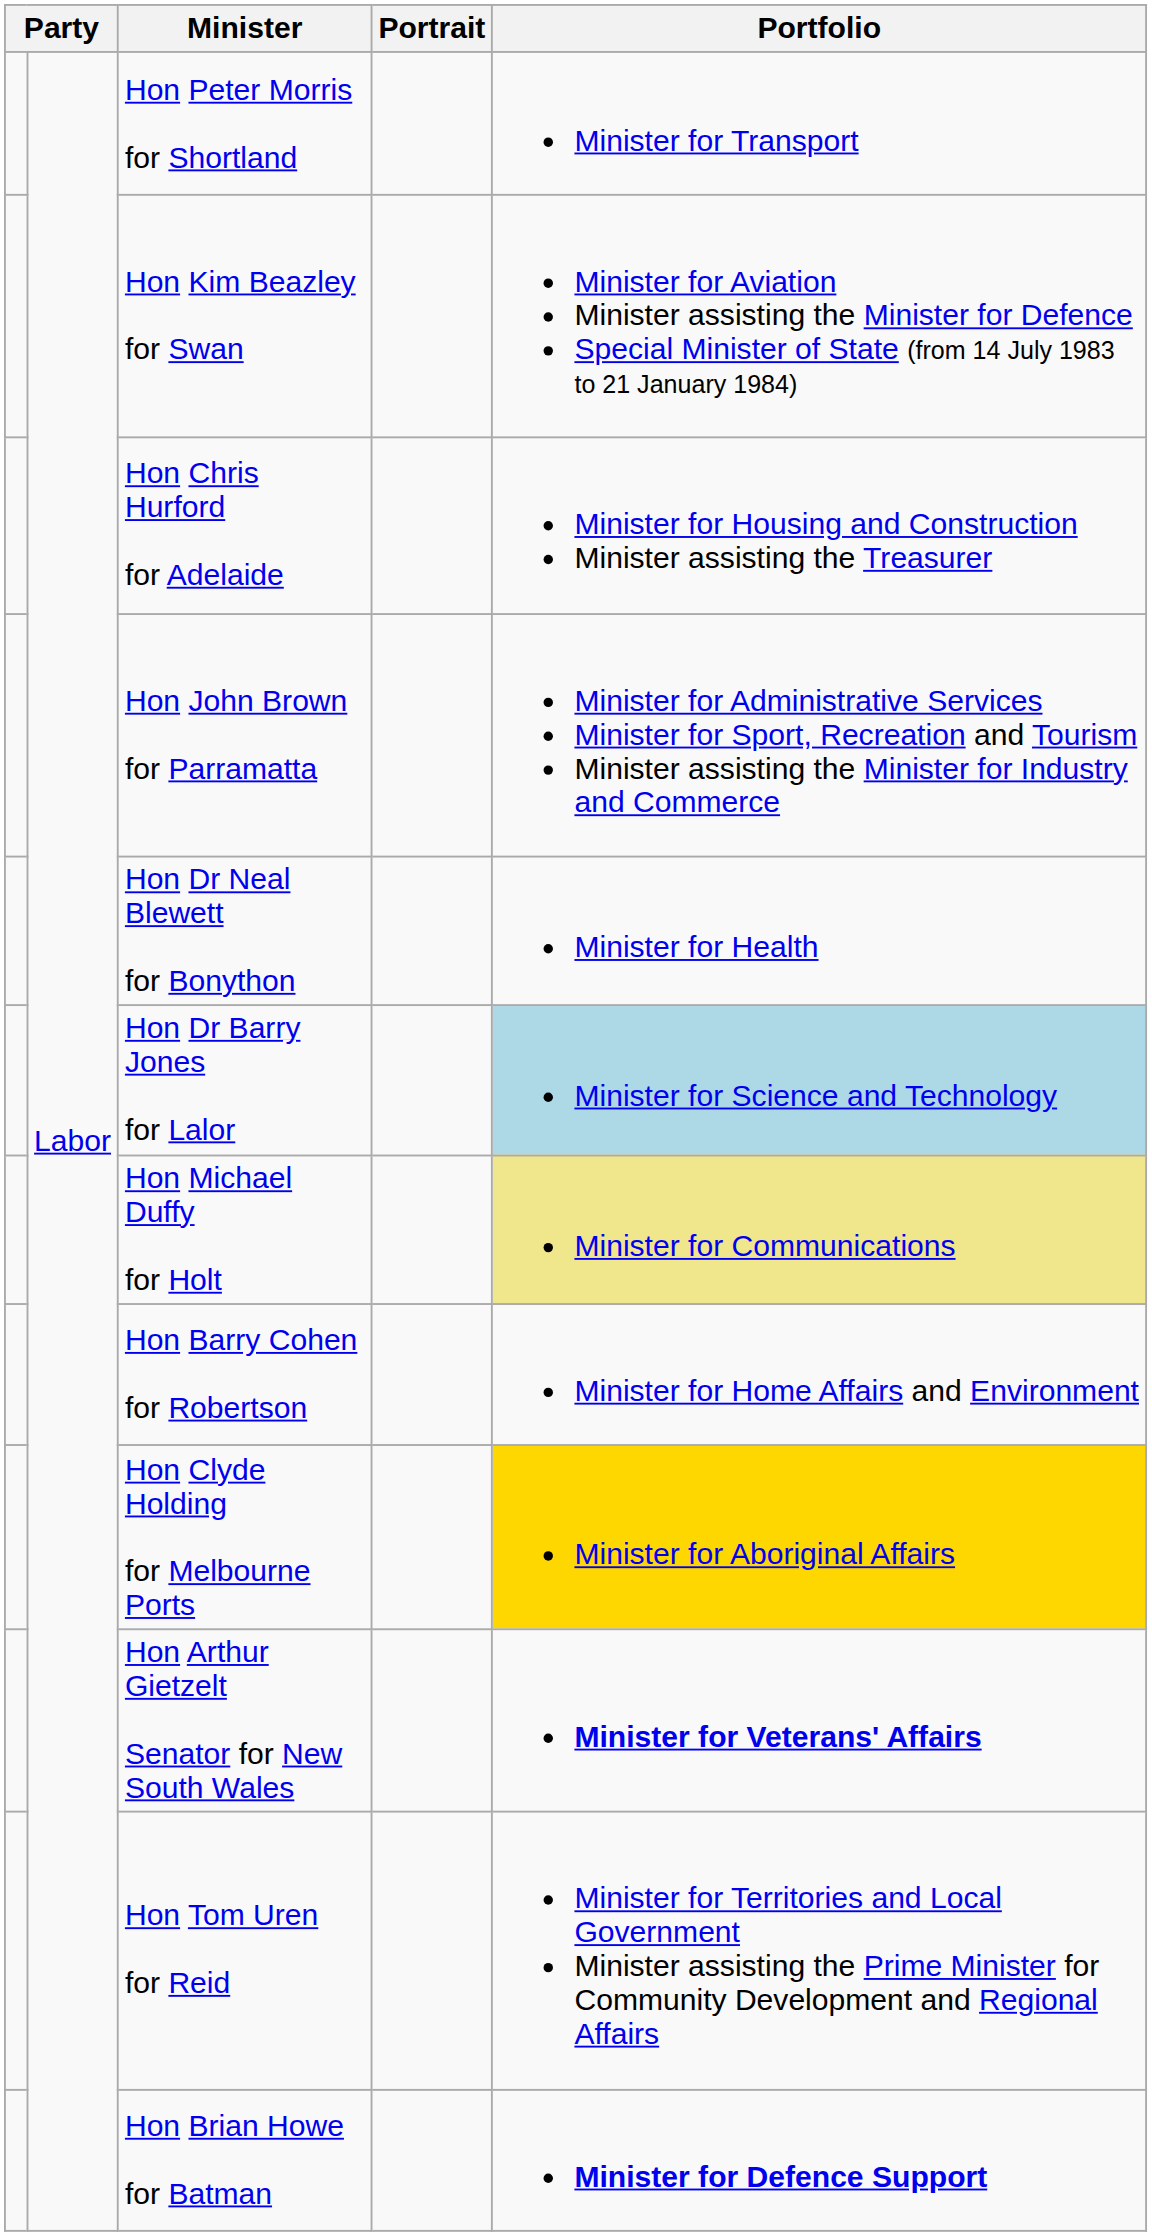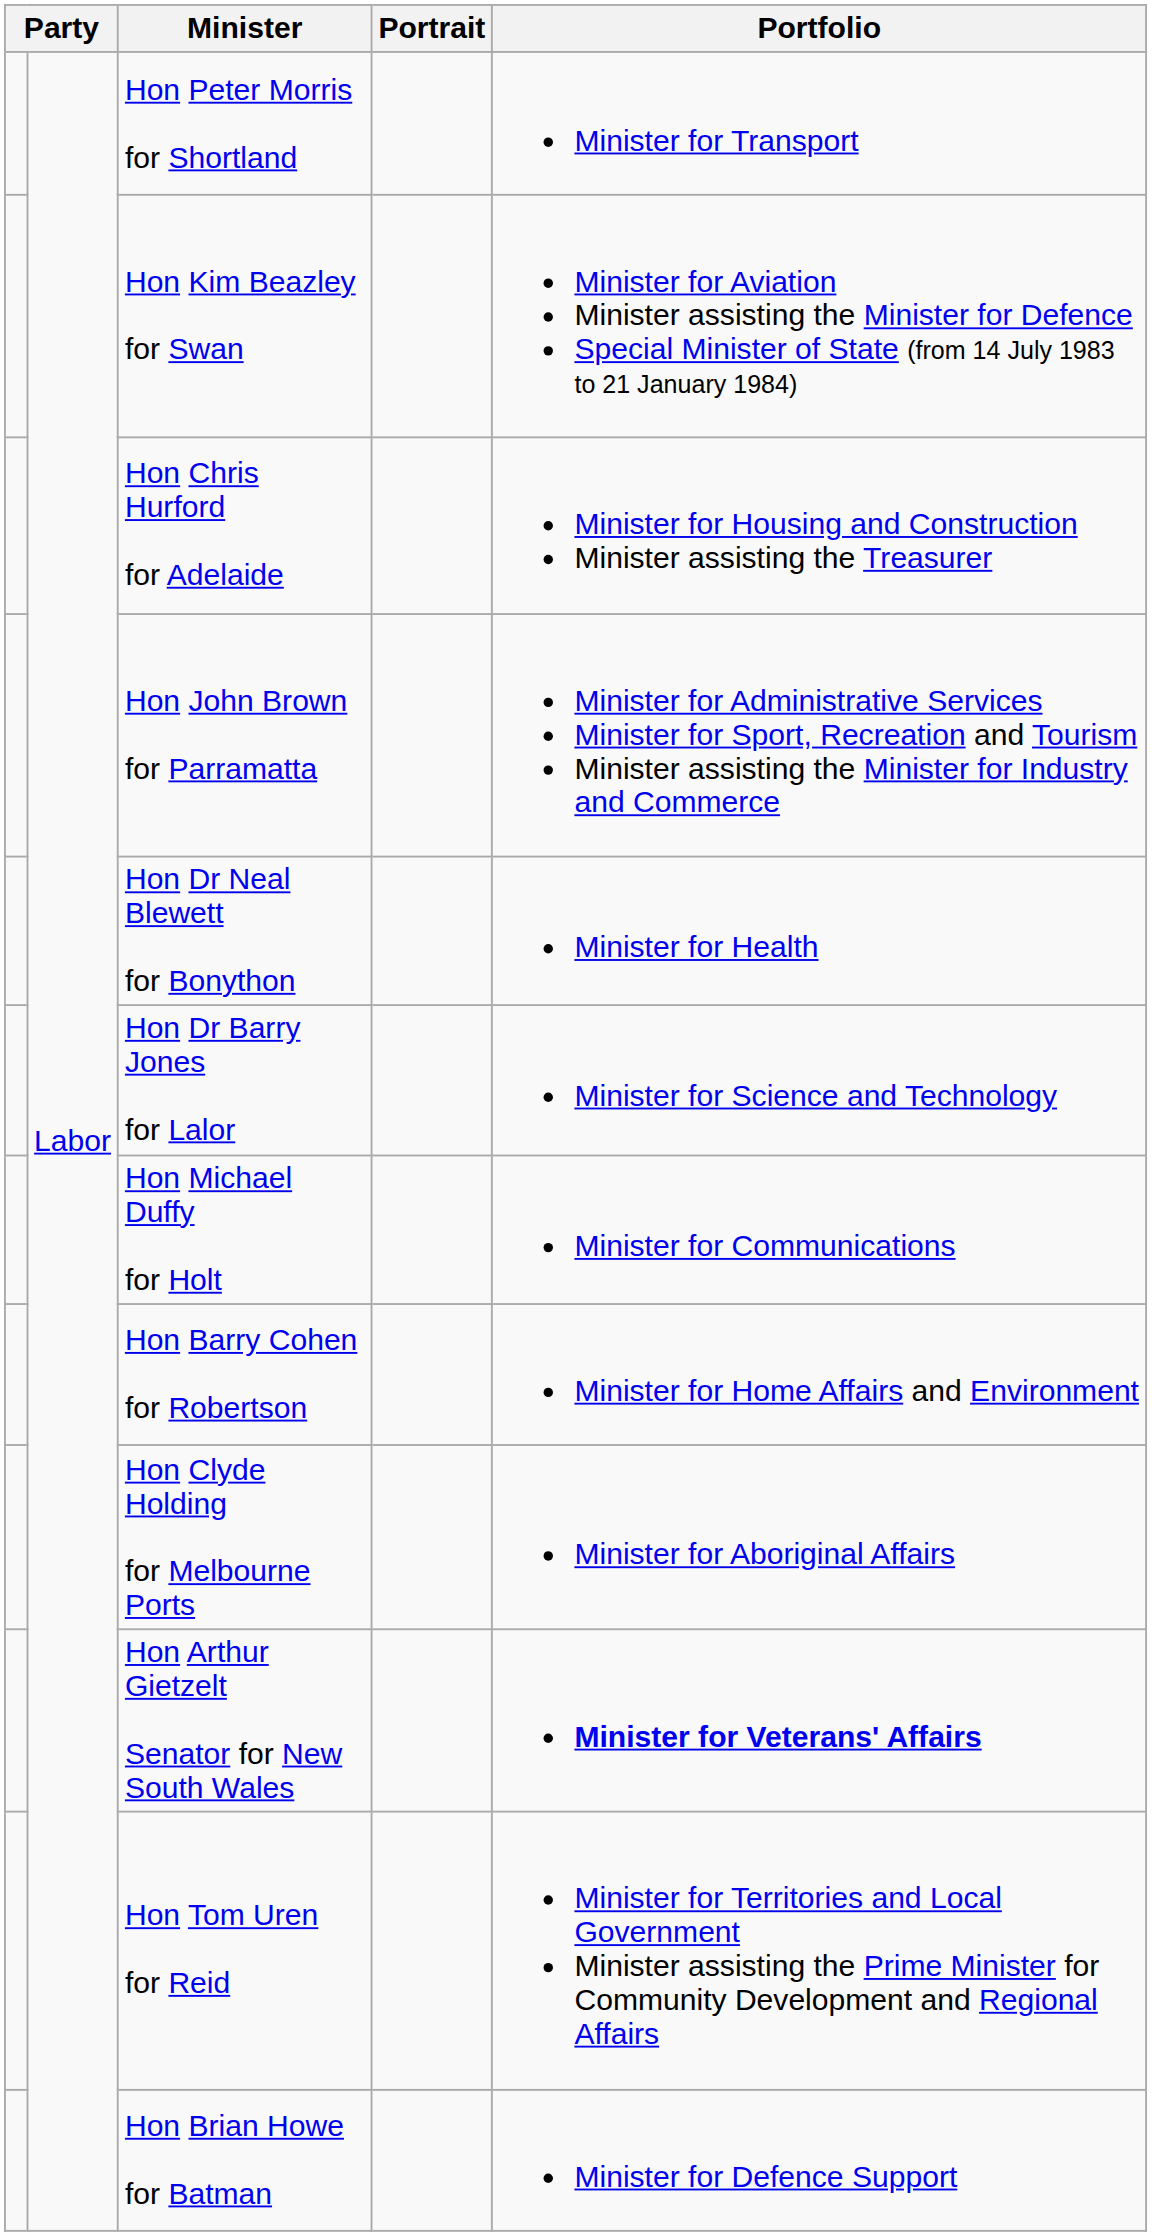(819, 1097) lightblue background -> (819, 1097) no background
(819, 1246) khaki background -> (819, 1246) no background
(819, 1554) gold background -> (819, 1554) no background
(819, 2177) bold -> (819, 2177) normal
